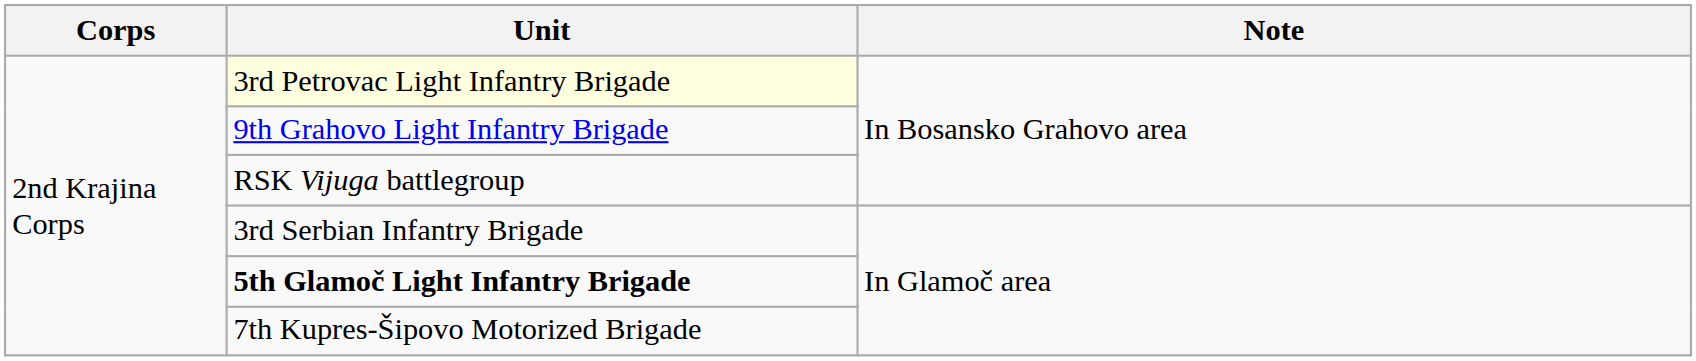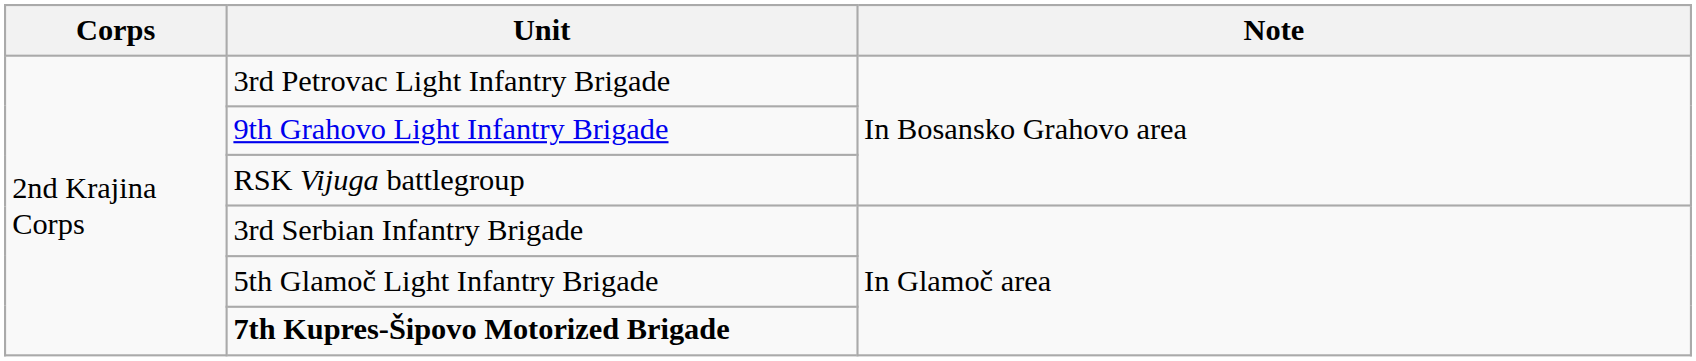(452, 80) lightyellow background -> (452, 80) no background
(462, 280) bold -> (446, 280) normal
(467, 330) normal -> (482, 330) bold
